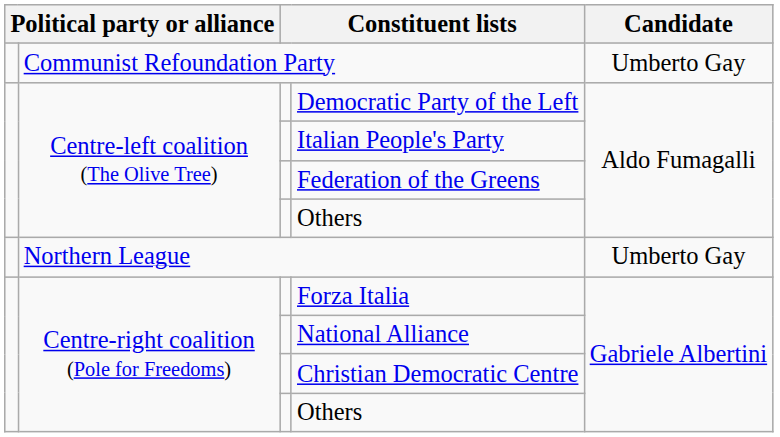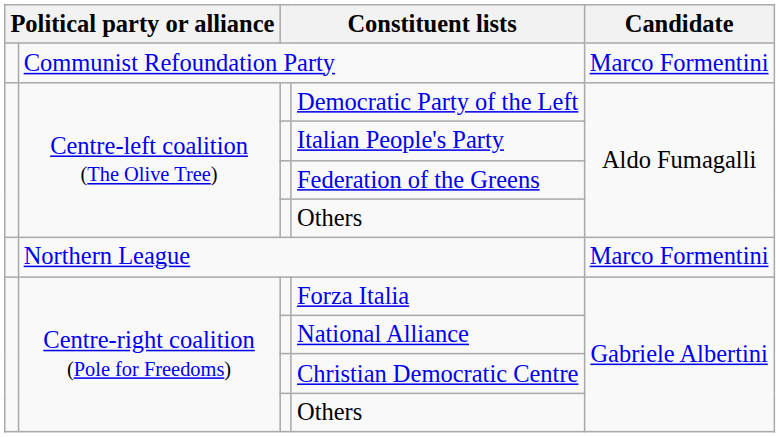(678, 62) Umberto Gay -> (679, 62) Marco Formentini
(678, 256) Umberto Gay -> (679, 256) Marco Formentini
